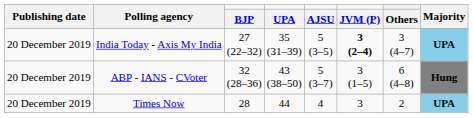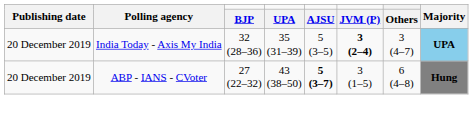(244, 44) 27 (22–32) -> (244, 44) 32 (28–36)
(244, 77) 32 (28–36) -> (244, 77) 27 (22–32)
(321, 77) normal -> (321, 77) bold
- row: (159, 103)
